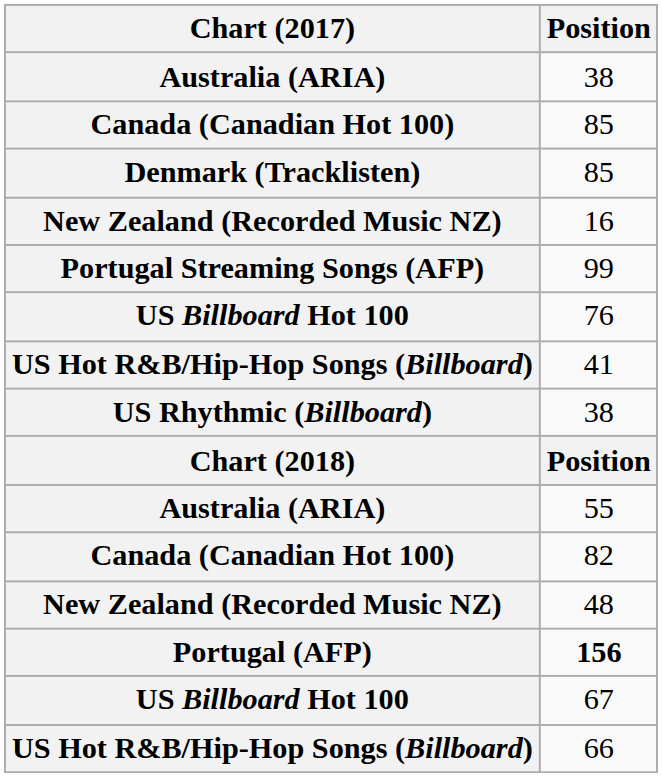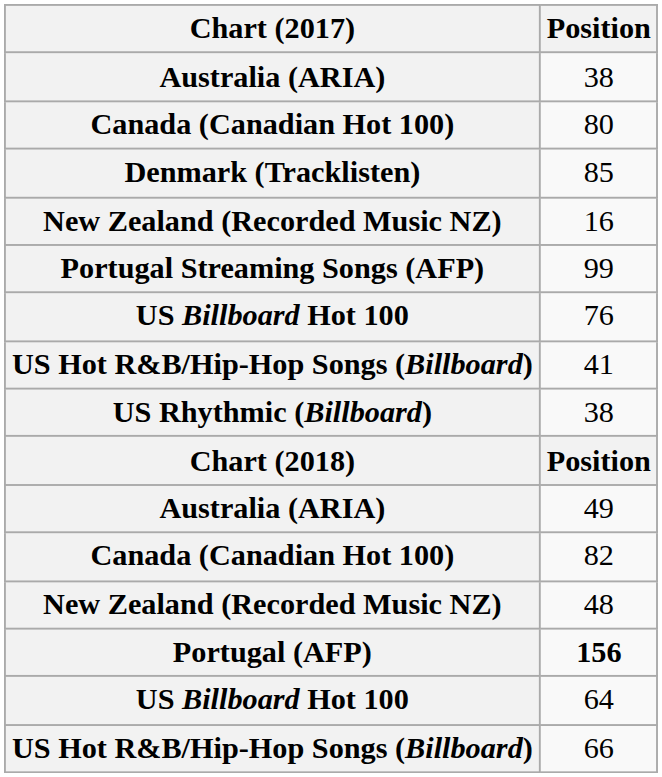(599, 124) 85 -> (599, 124) 80
(599, 508) 55 -> (599, 508) 49
(599, 699) 67 -> (599, 699) 64
